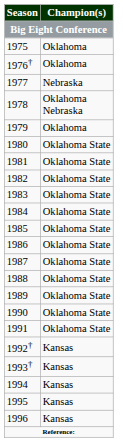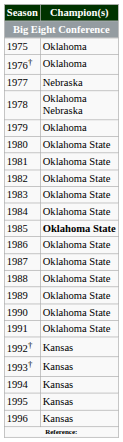(77, 228) normal -> (79, 228) bold
